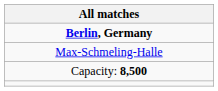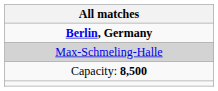(109, 52) no background -> (109, 52) lightgrey background
